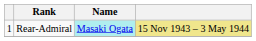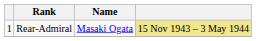(105, 28) paleturquoise background -> (105, 28) no background
